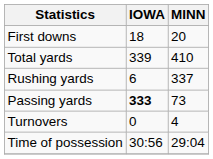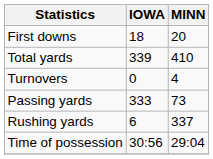rows swapped: (50, 79) <-> (38, 121)
(140, 100) bold -> (140, 100) normal
